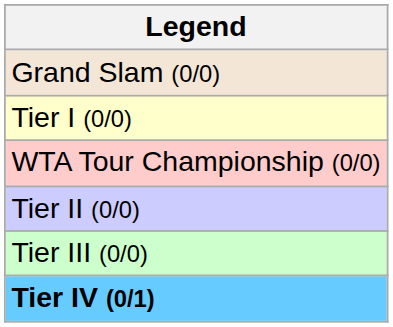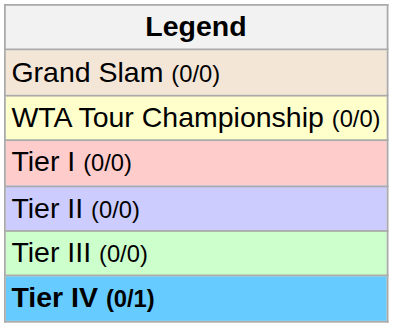(72, 117) Tier I (0/0) -> (196, 117) WTA Tour Championship (0/0)
(196, 162) WTA Tour Championship (0/0) -> (72, 162) Tier I (0/0)
